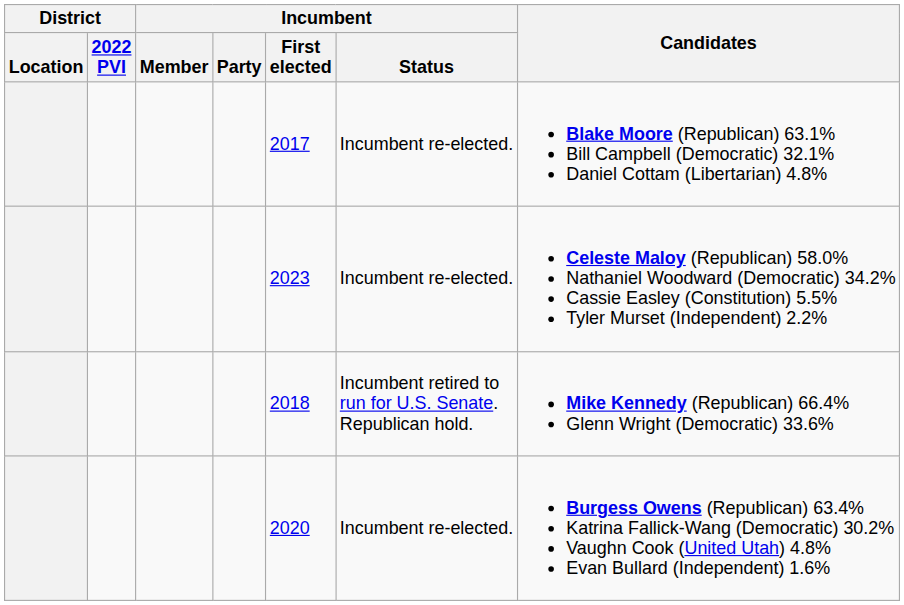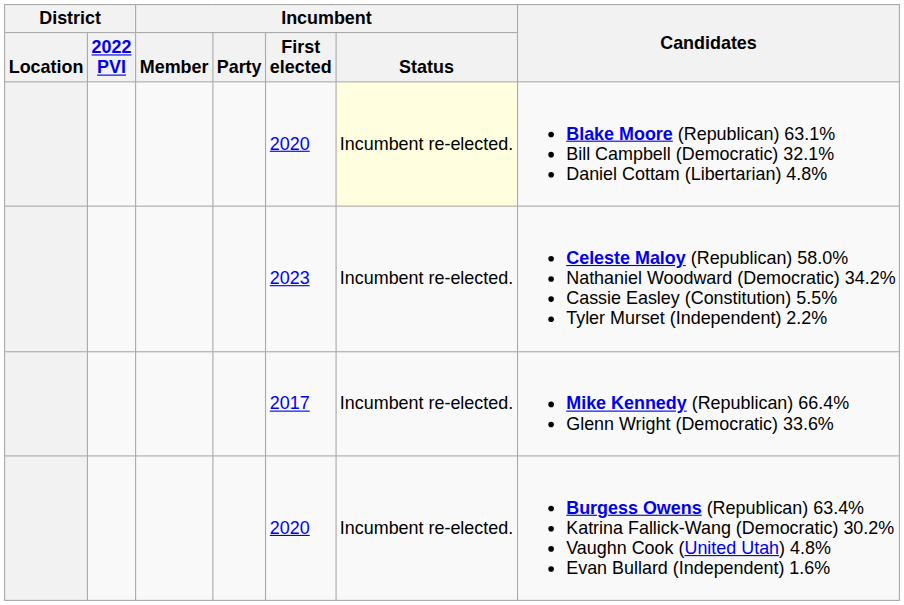(290, 143) 2017 -> (290, 143) 2020
(427, 143) no background -> (427, 143) lightyellow background
(290, 403) 2018 -> (290, 403) 2017
(420, 403) Incumbent retired to run for U.S. Senate. Republican hold. -> (427, 403) Incumbent re-elected.
